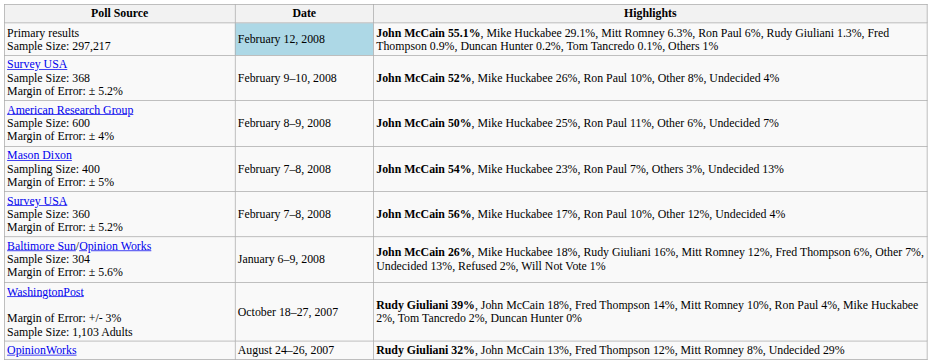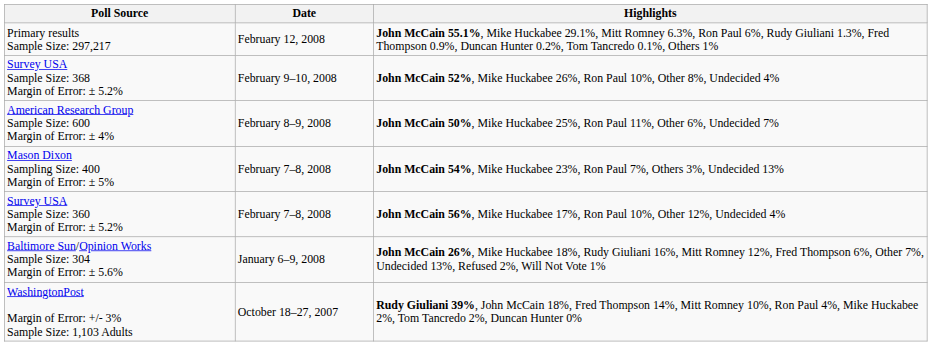(281, 39) lightblue background -> (281, 39) no background
- row: (42, 350)
